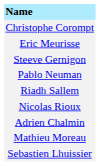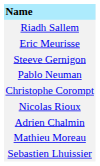(50, 27) Christophe Corompt -> (50, 27) Riadh Sallem
(50, 90) Riadh Sallem -> (50, 90) Christophe Corompt
